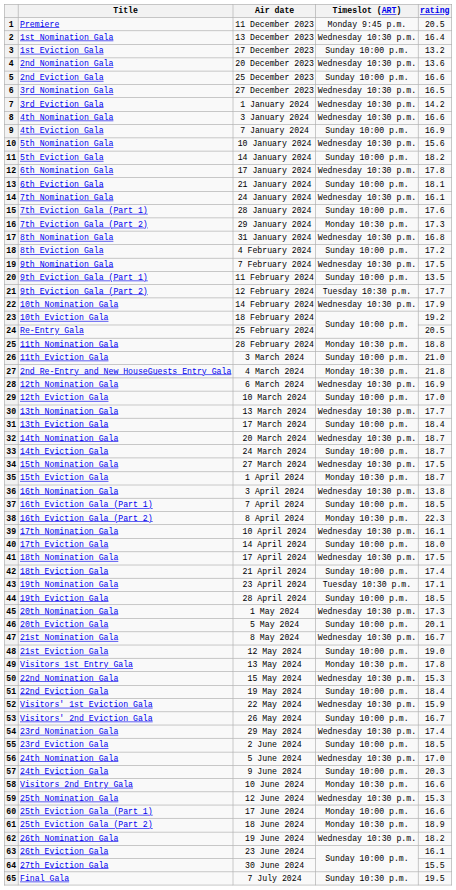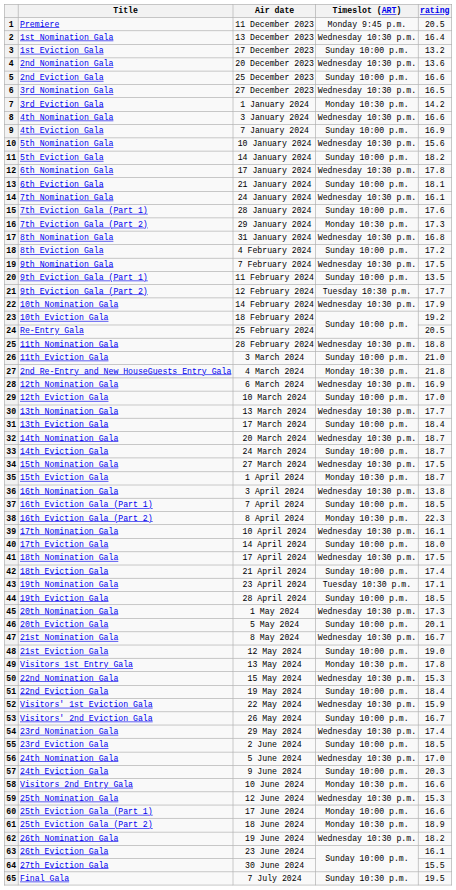(367, 104) Wednesday 10:30 p.m. -> (367, 104) Monday 10:30 p.m.
(367, 345) Monday 10:30 p.m. -> (367, 345) Wednesday 10:30 p.m.
